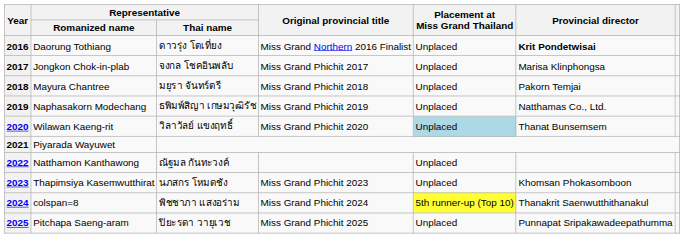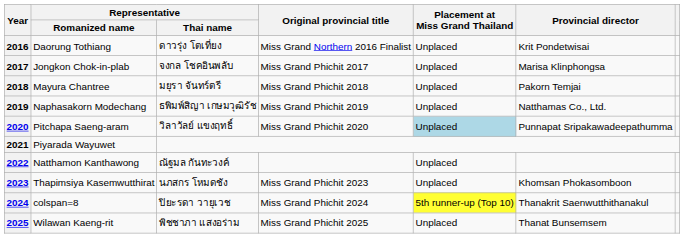(557, 46) bold -> (554, 46) normal
(73, 127) Wilawan Kaeng-rit -> (81, 127) Pitchapa Saeng-aram
(563, 127) Thanat Bunsemsem -> (595, 127) Punnapat Sripakawadeepathumma
(199, 203) พิชชาภา แสงอร่าม -> (195, 203) ปิยะรดา วายุเวช
(81, 223) Pitchapa Saeng-aram -> (73, 223) Wilawan Kaeng-rit
(195, 223) ปิยะรดา วายุเวช -> (199, 223) พิชชาภา แสงอร่าม
(595, 223) Punnapat Sripakawadeepathumma -> (563, 223) Thanat Bunsemsem
